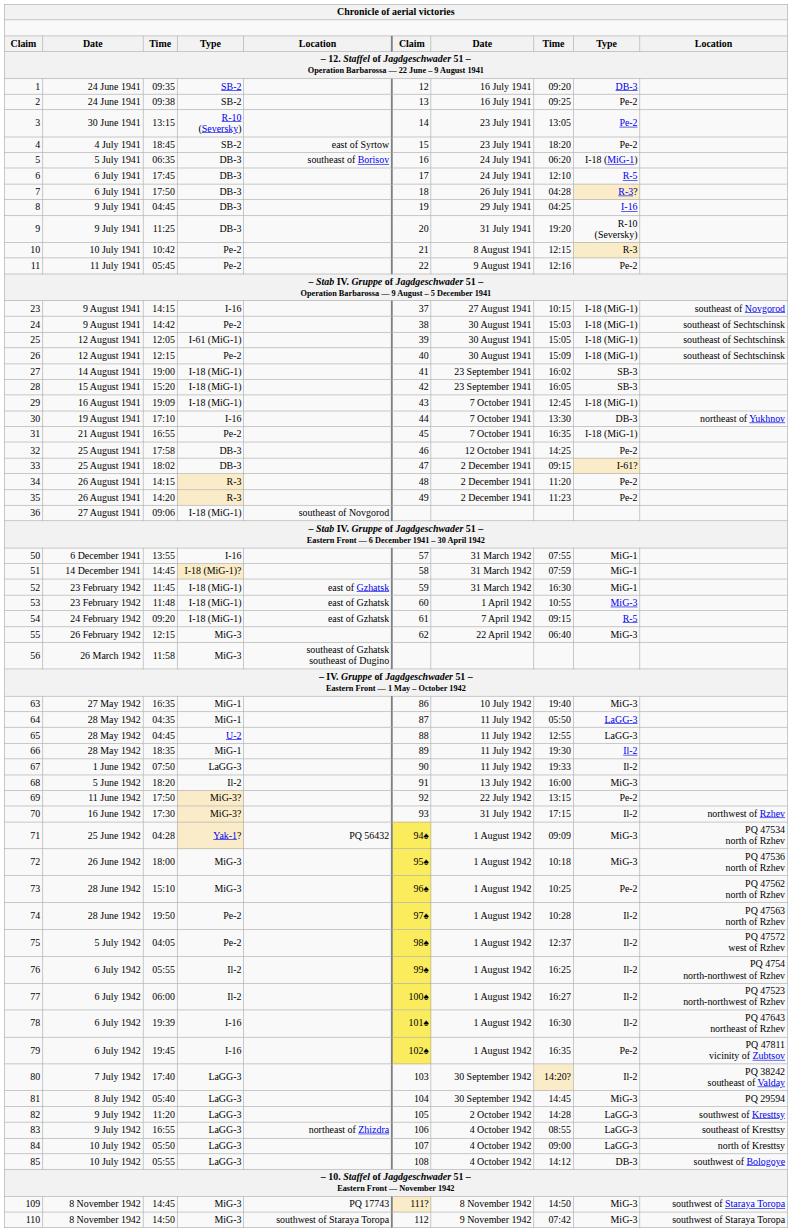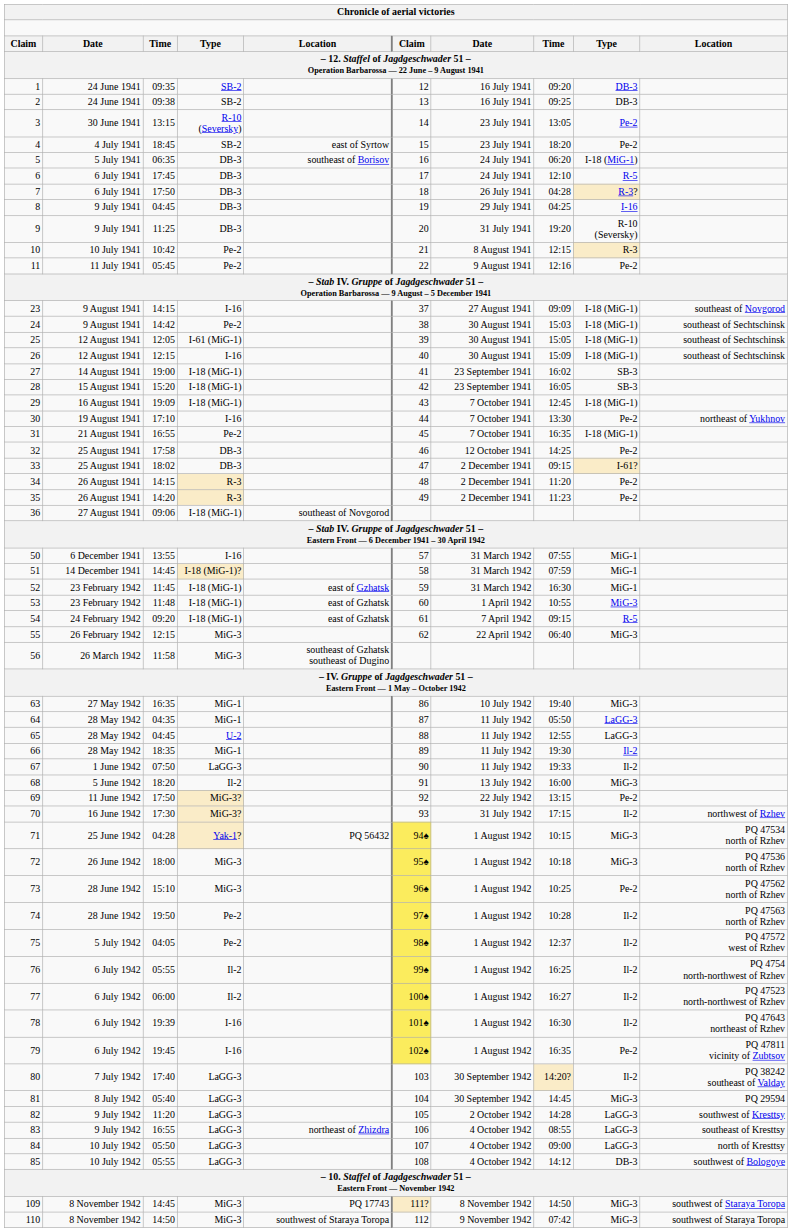(628, 102) Pe-2 -> (627, 102) DB-3
(560, 308) 10:15 -> (560, 308) 09:09
(232, 355) Pe-2 -> (233, 355) I-16
(627, 418) DB-3 -> (628, 418) Pe-2
(560, 835) 09:09 -> (560, 835) 10:15
